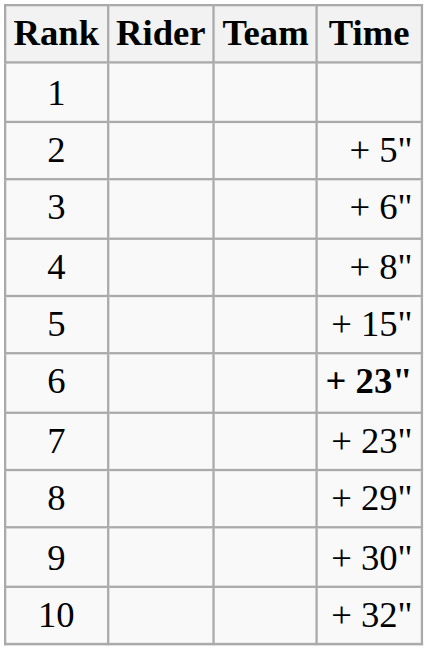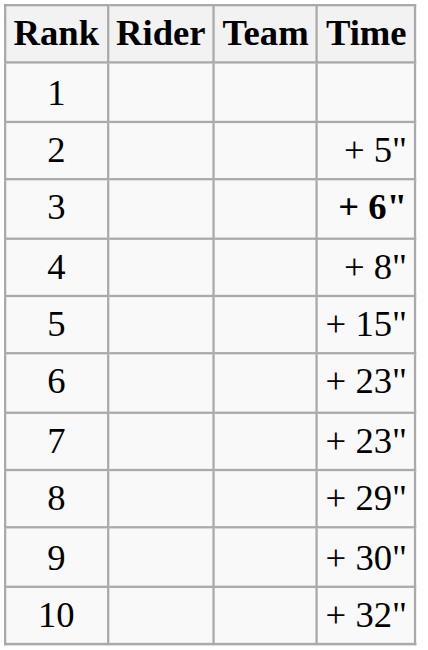(381, 207) normal -> (373, 207) bold
(369, 382) bold -> (366, 382) normal
